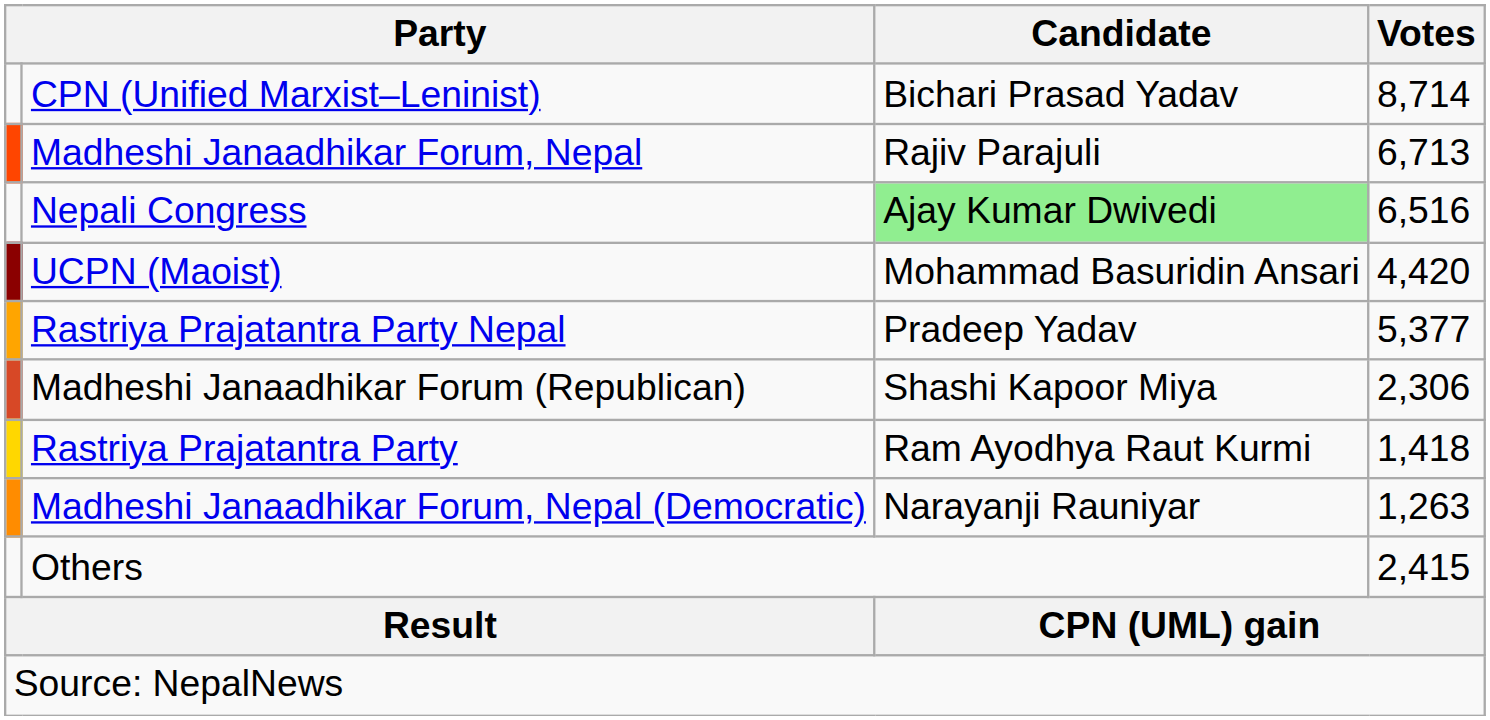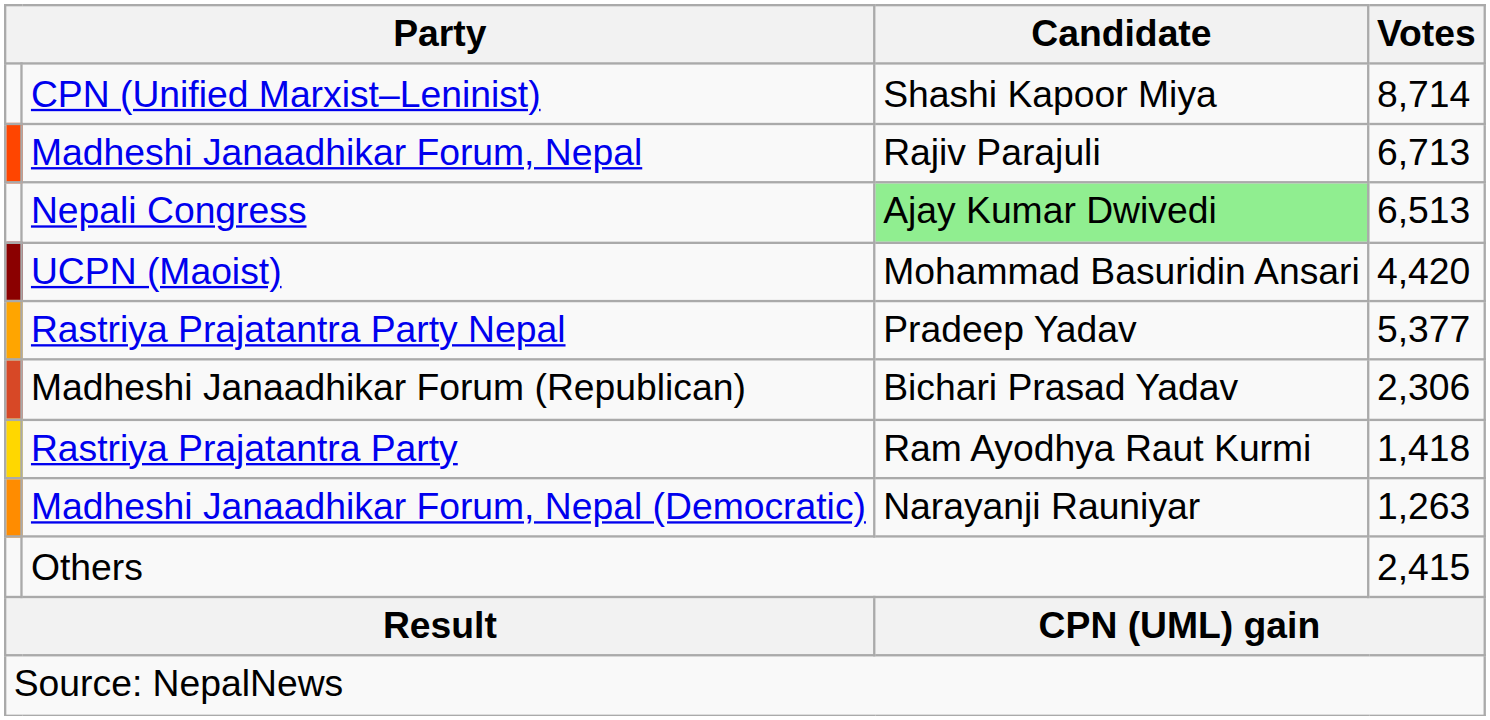(1061, 93) Bichari Prasad Yadav -> (1050, 93) Shashi Kapoor Miya
(1424, 211) 6,516 -> (1424, 211) 6,513
(1050, 388) Shashi Kapoor Miya -> (1061, 388) Bichari Prasad Yadav
